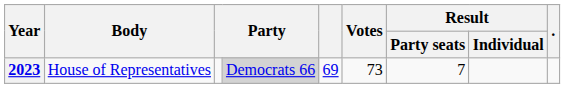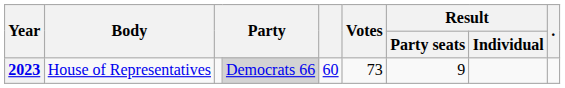(331, 70) 69 -> (331, 70) 60
(461, 70) 7 -> (461, 70) 9
